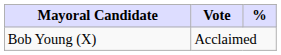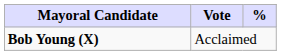(52, 38) normal -> (53, 38) bold
